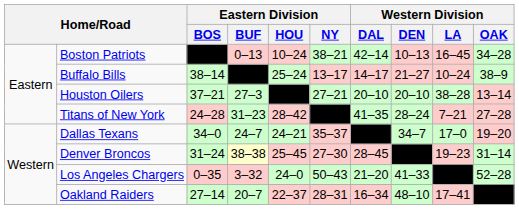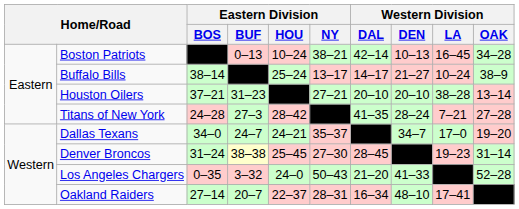(248, 94) 27–3 -> (248, 94) 31–23
(248, 114) 31–23 -> (248, 114) 27–3
